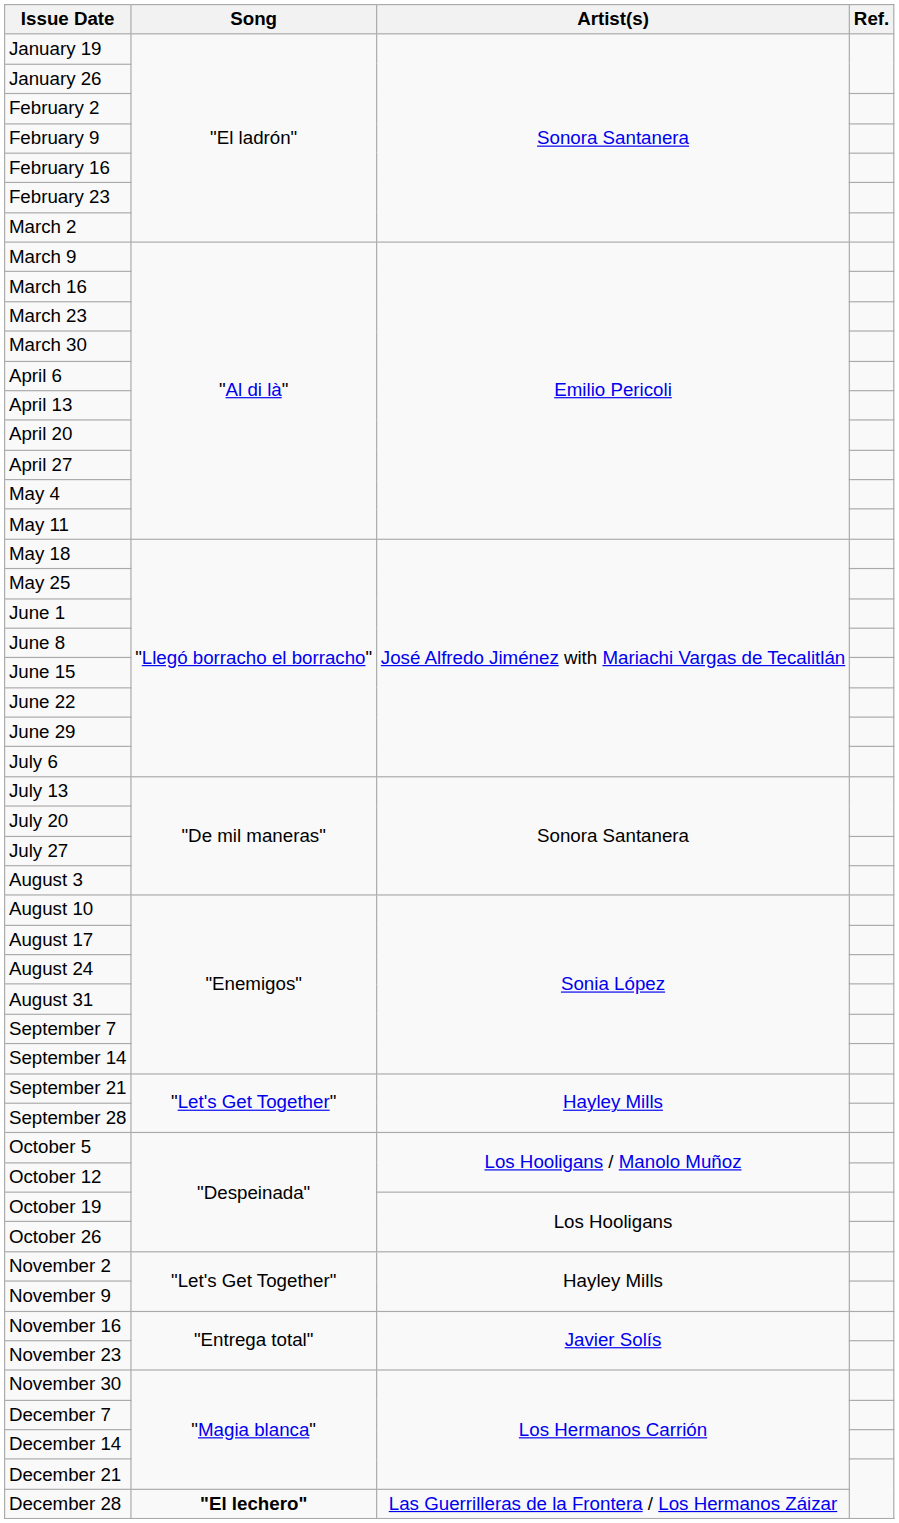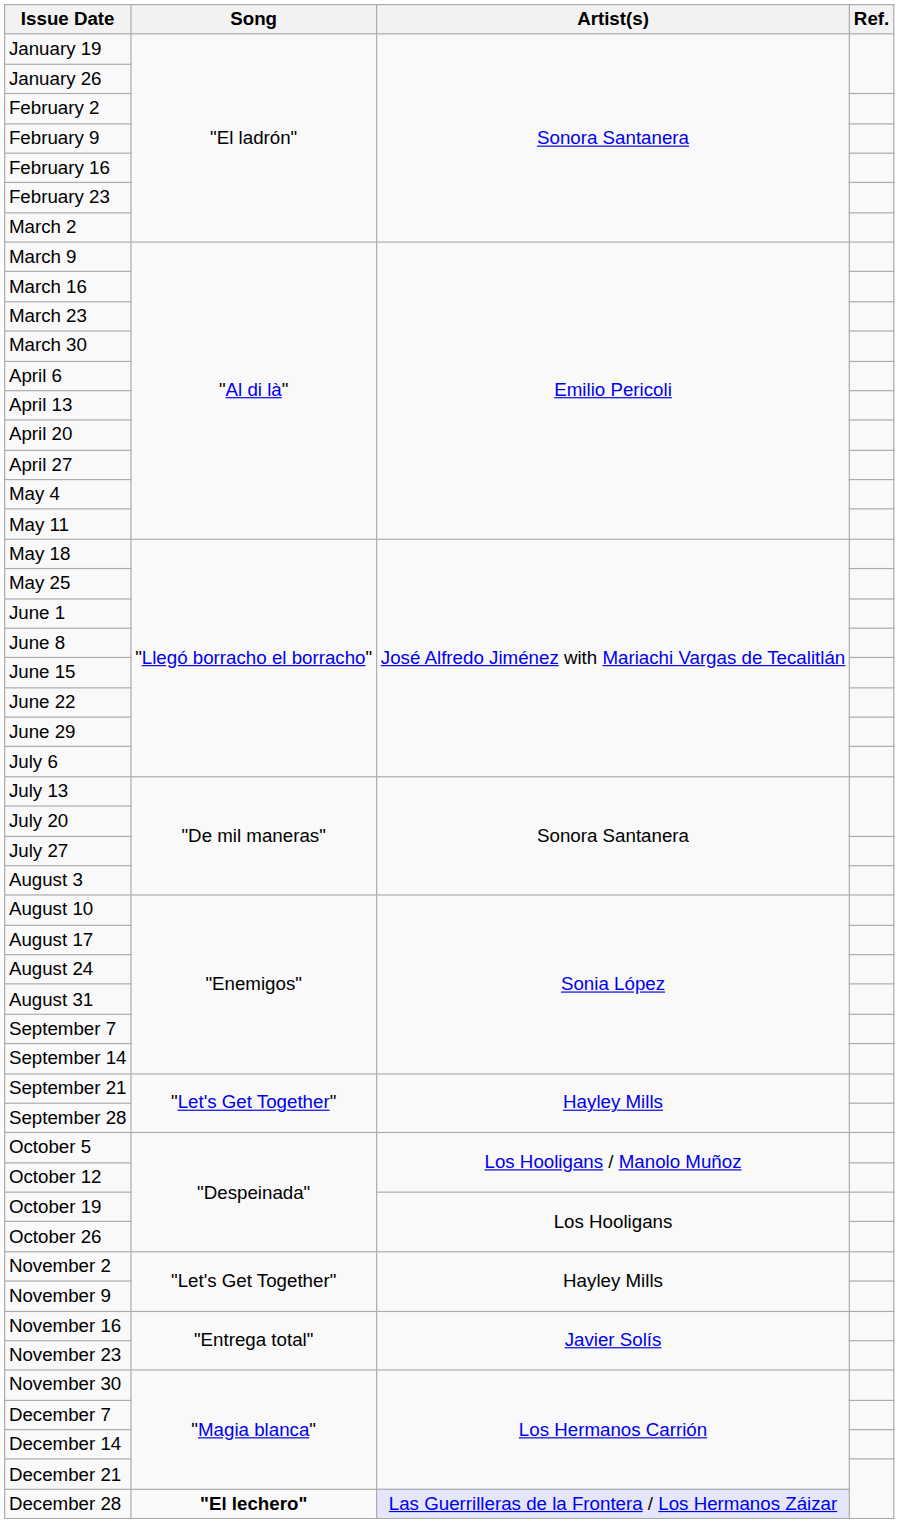(613, 1503) no background -> (613, 1503) lavender background
